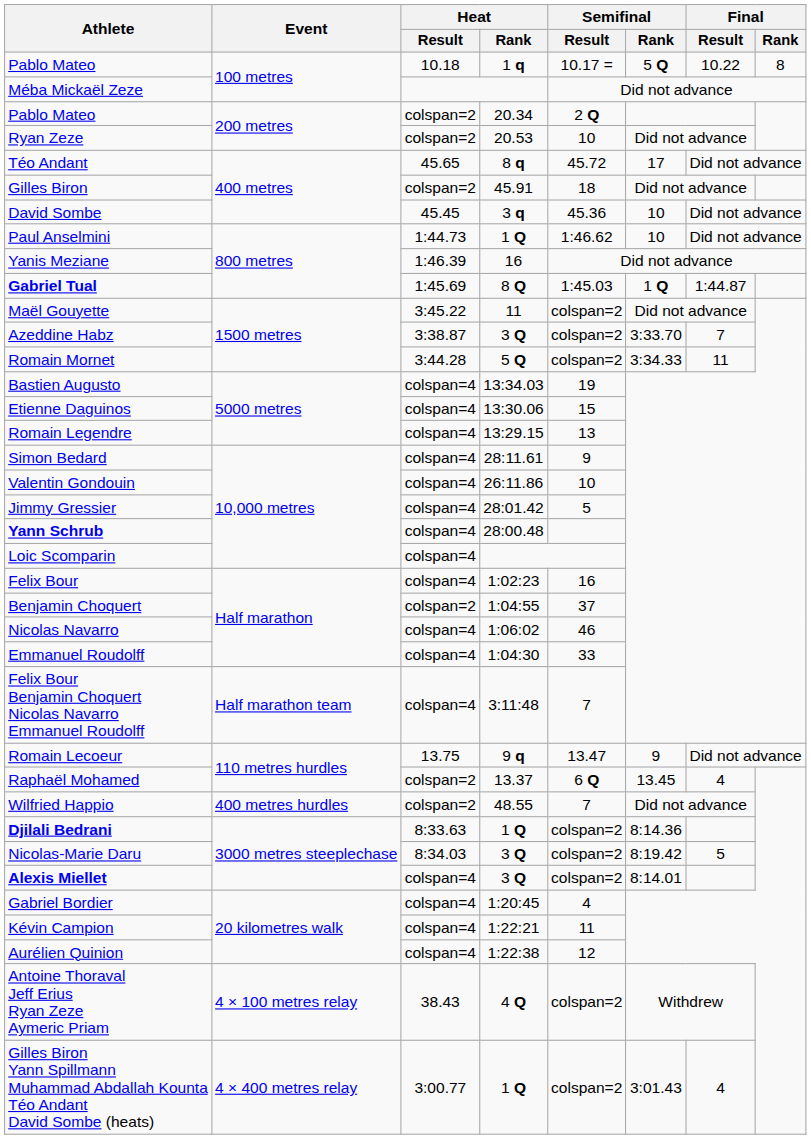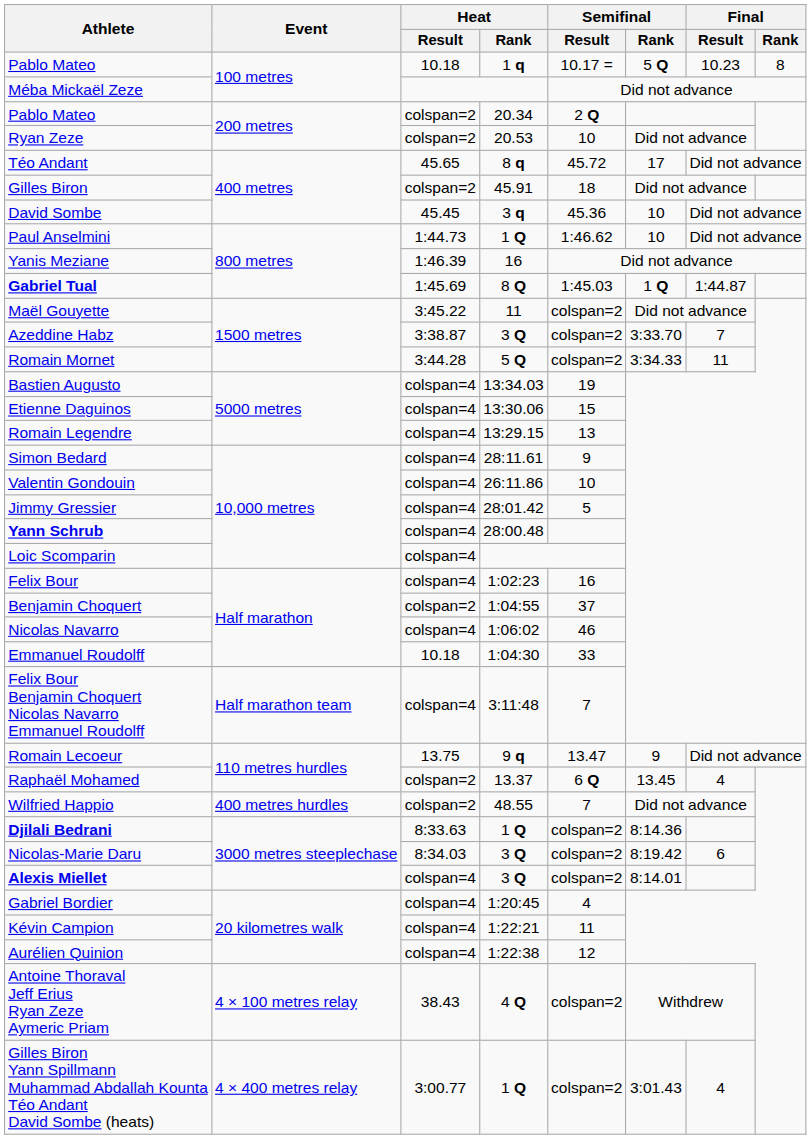(721, 65) 10.22 -> (721, 65) 10.23
(440, 655) colspan=4 -> (440, 655) 10.18
(721, 854) 5 -> (721, 854) 6
